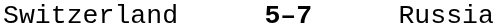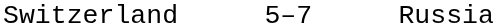(288, 16) bold -> (288, 16) normal
